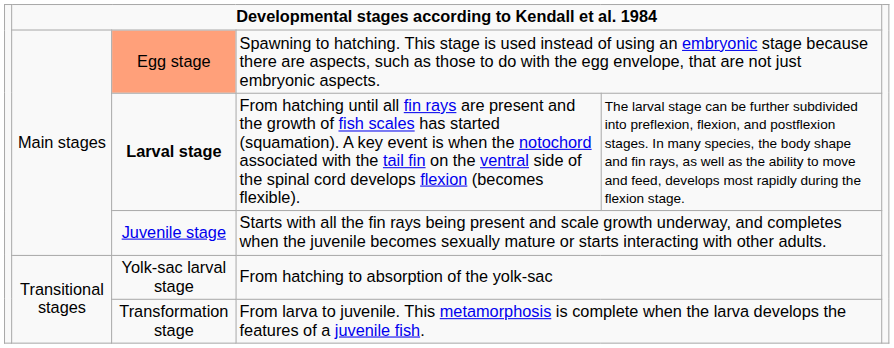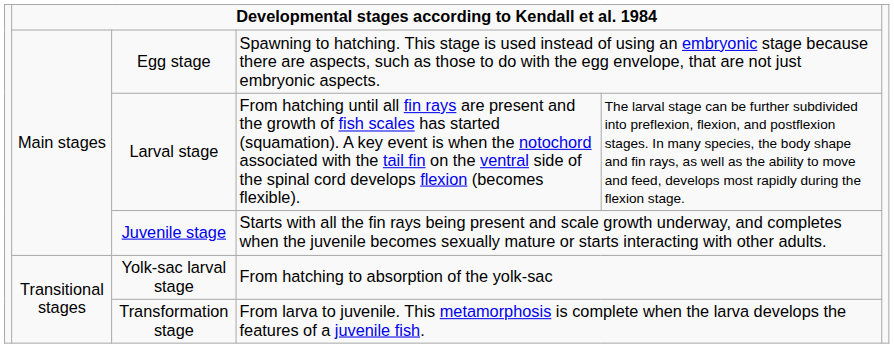(174, 61) lightsalmon background -> (174, 61) no background
(174, 151) bold -> (174, 151) normal
